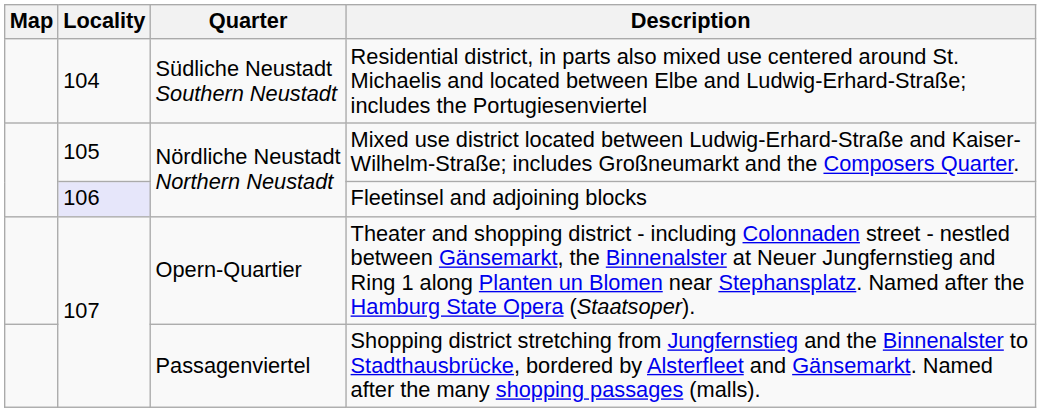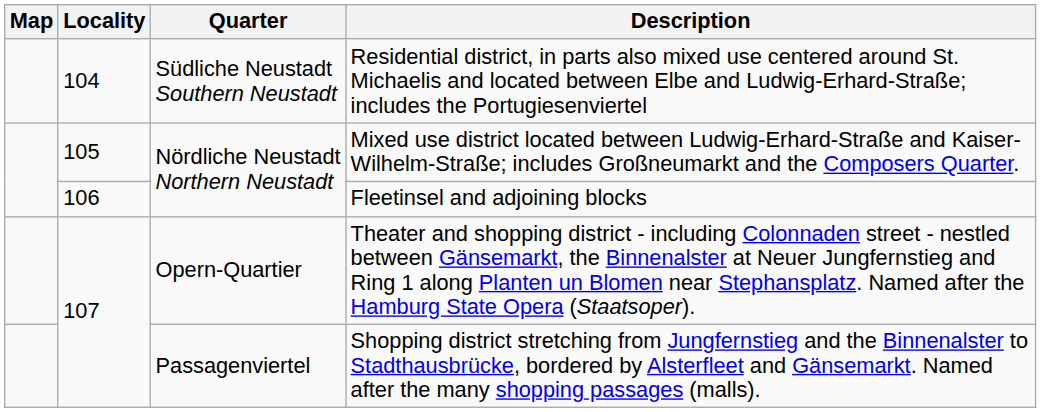(81, 198) lavender background -> (81, 198) no background
